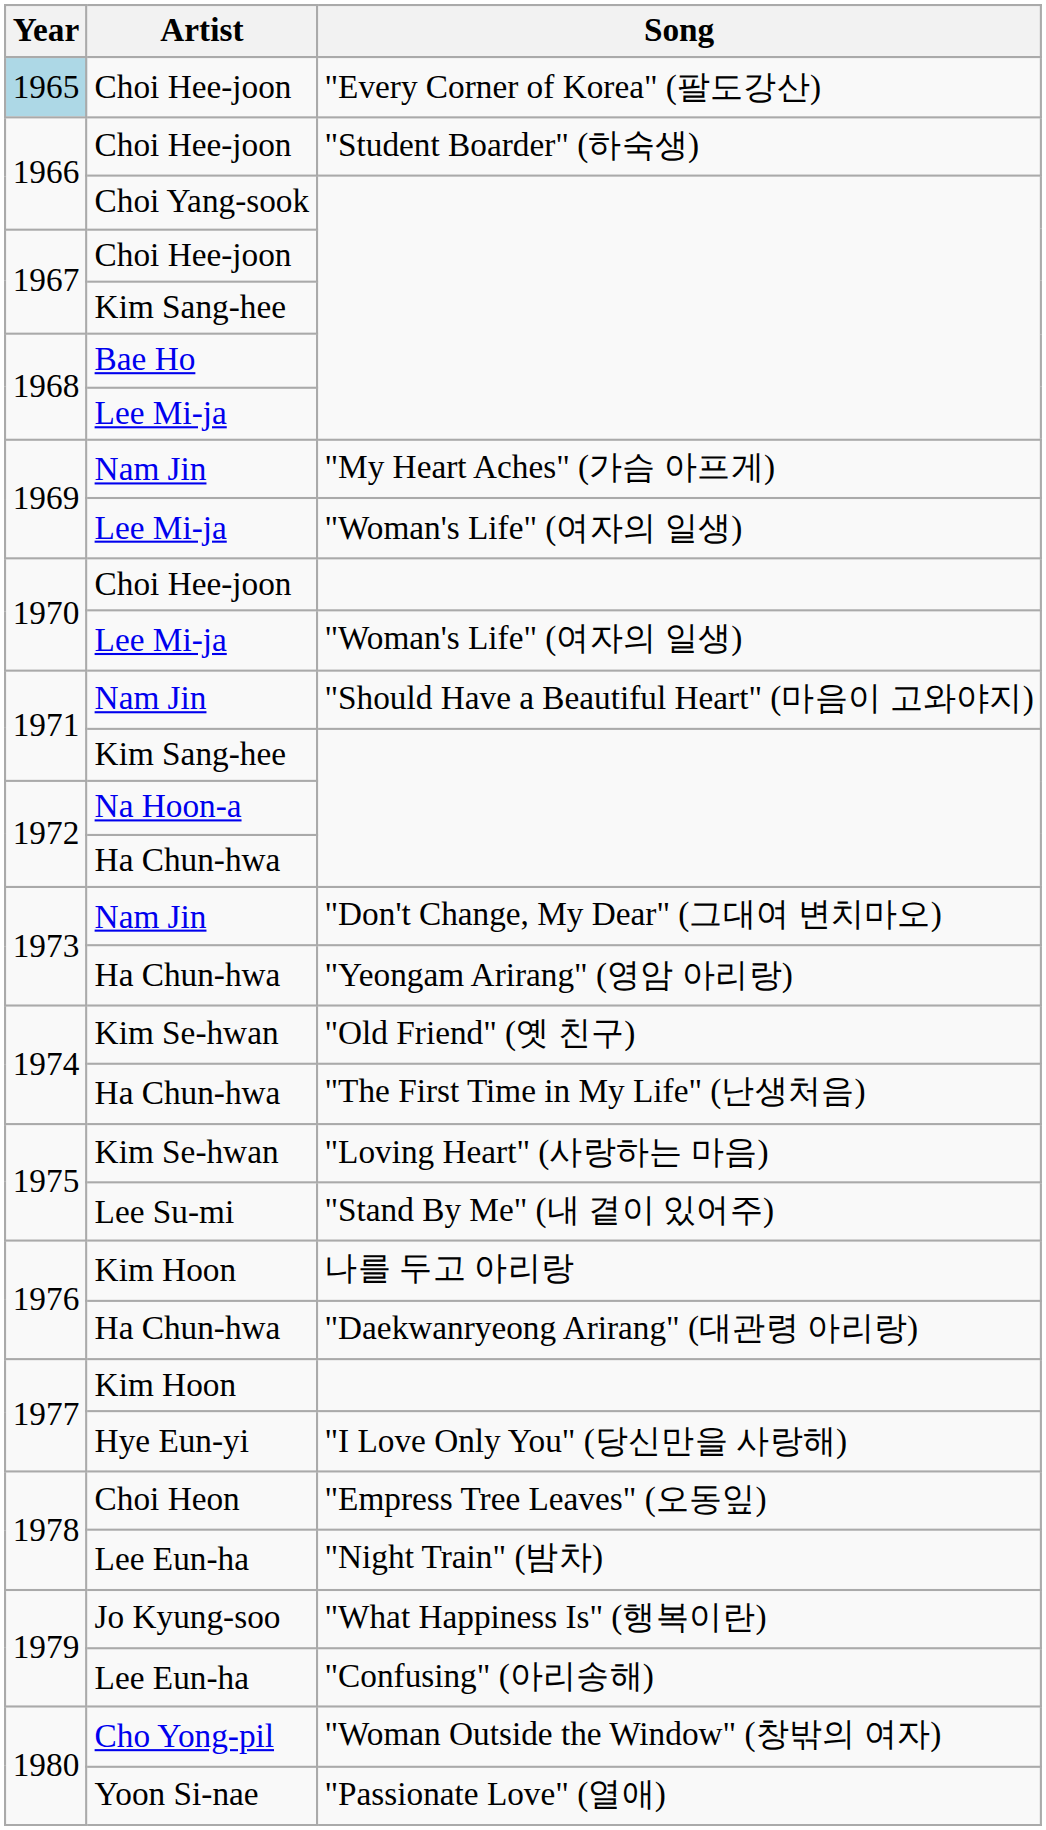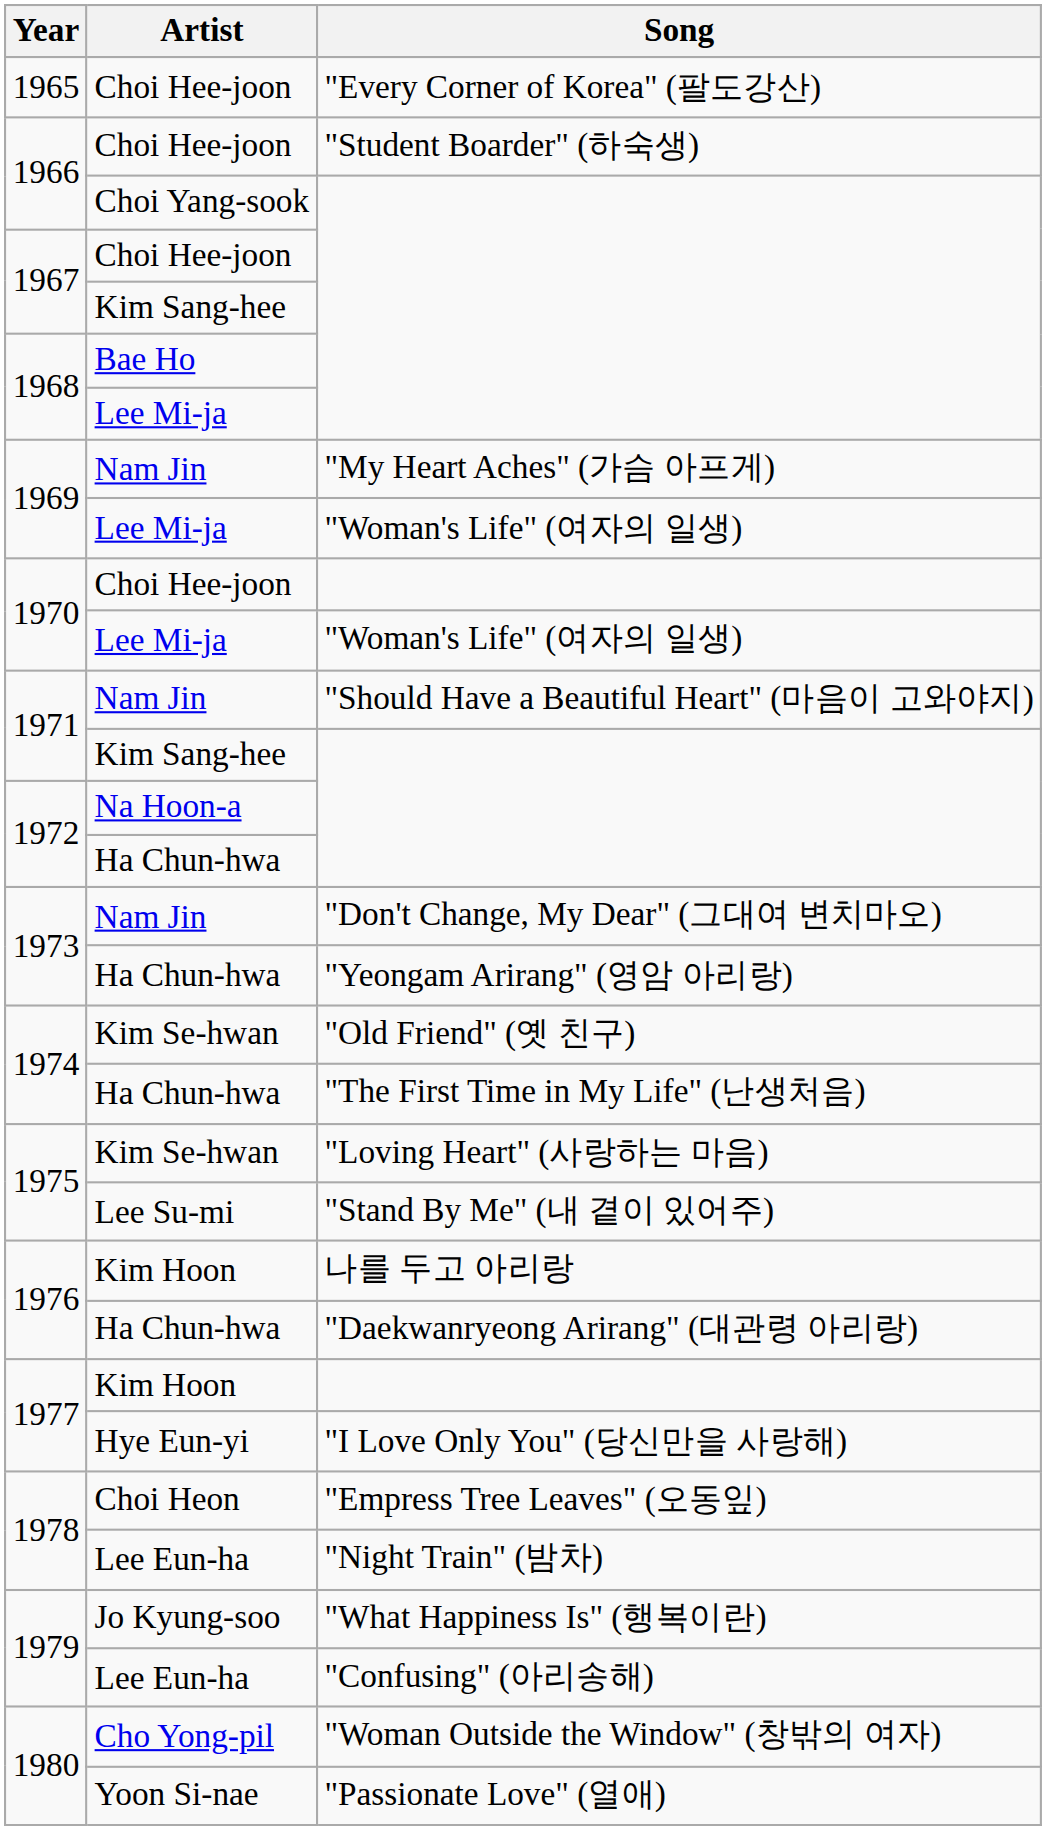(46, 86) lightblue background -> (46, 86) no background
